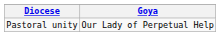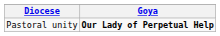(148, 25) normal -> (148, 25) bold
